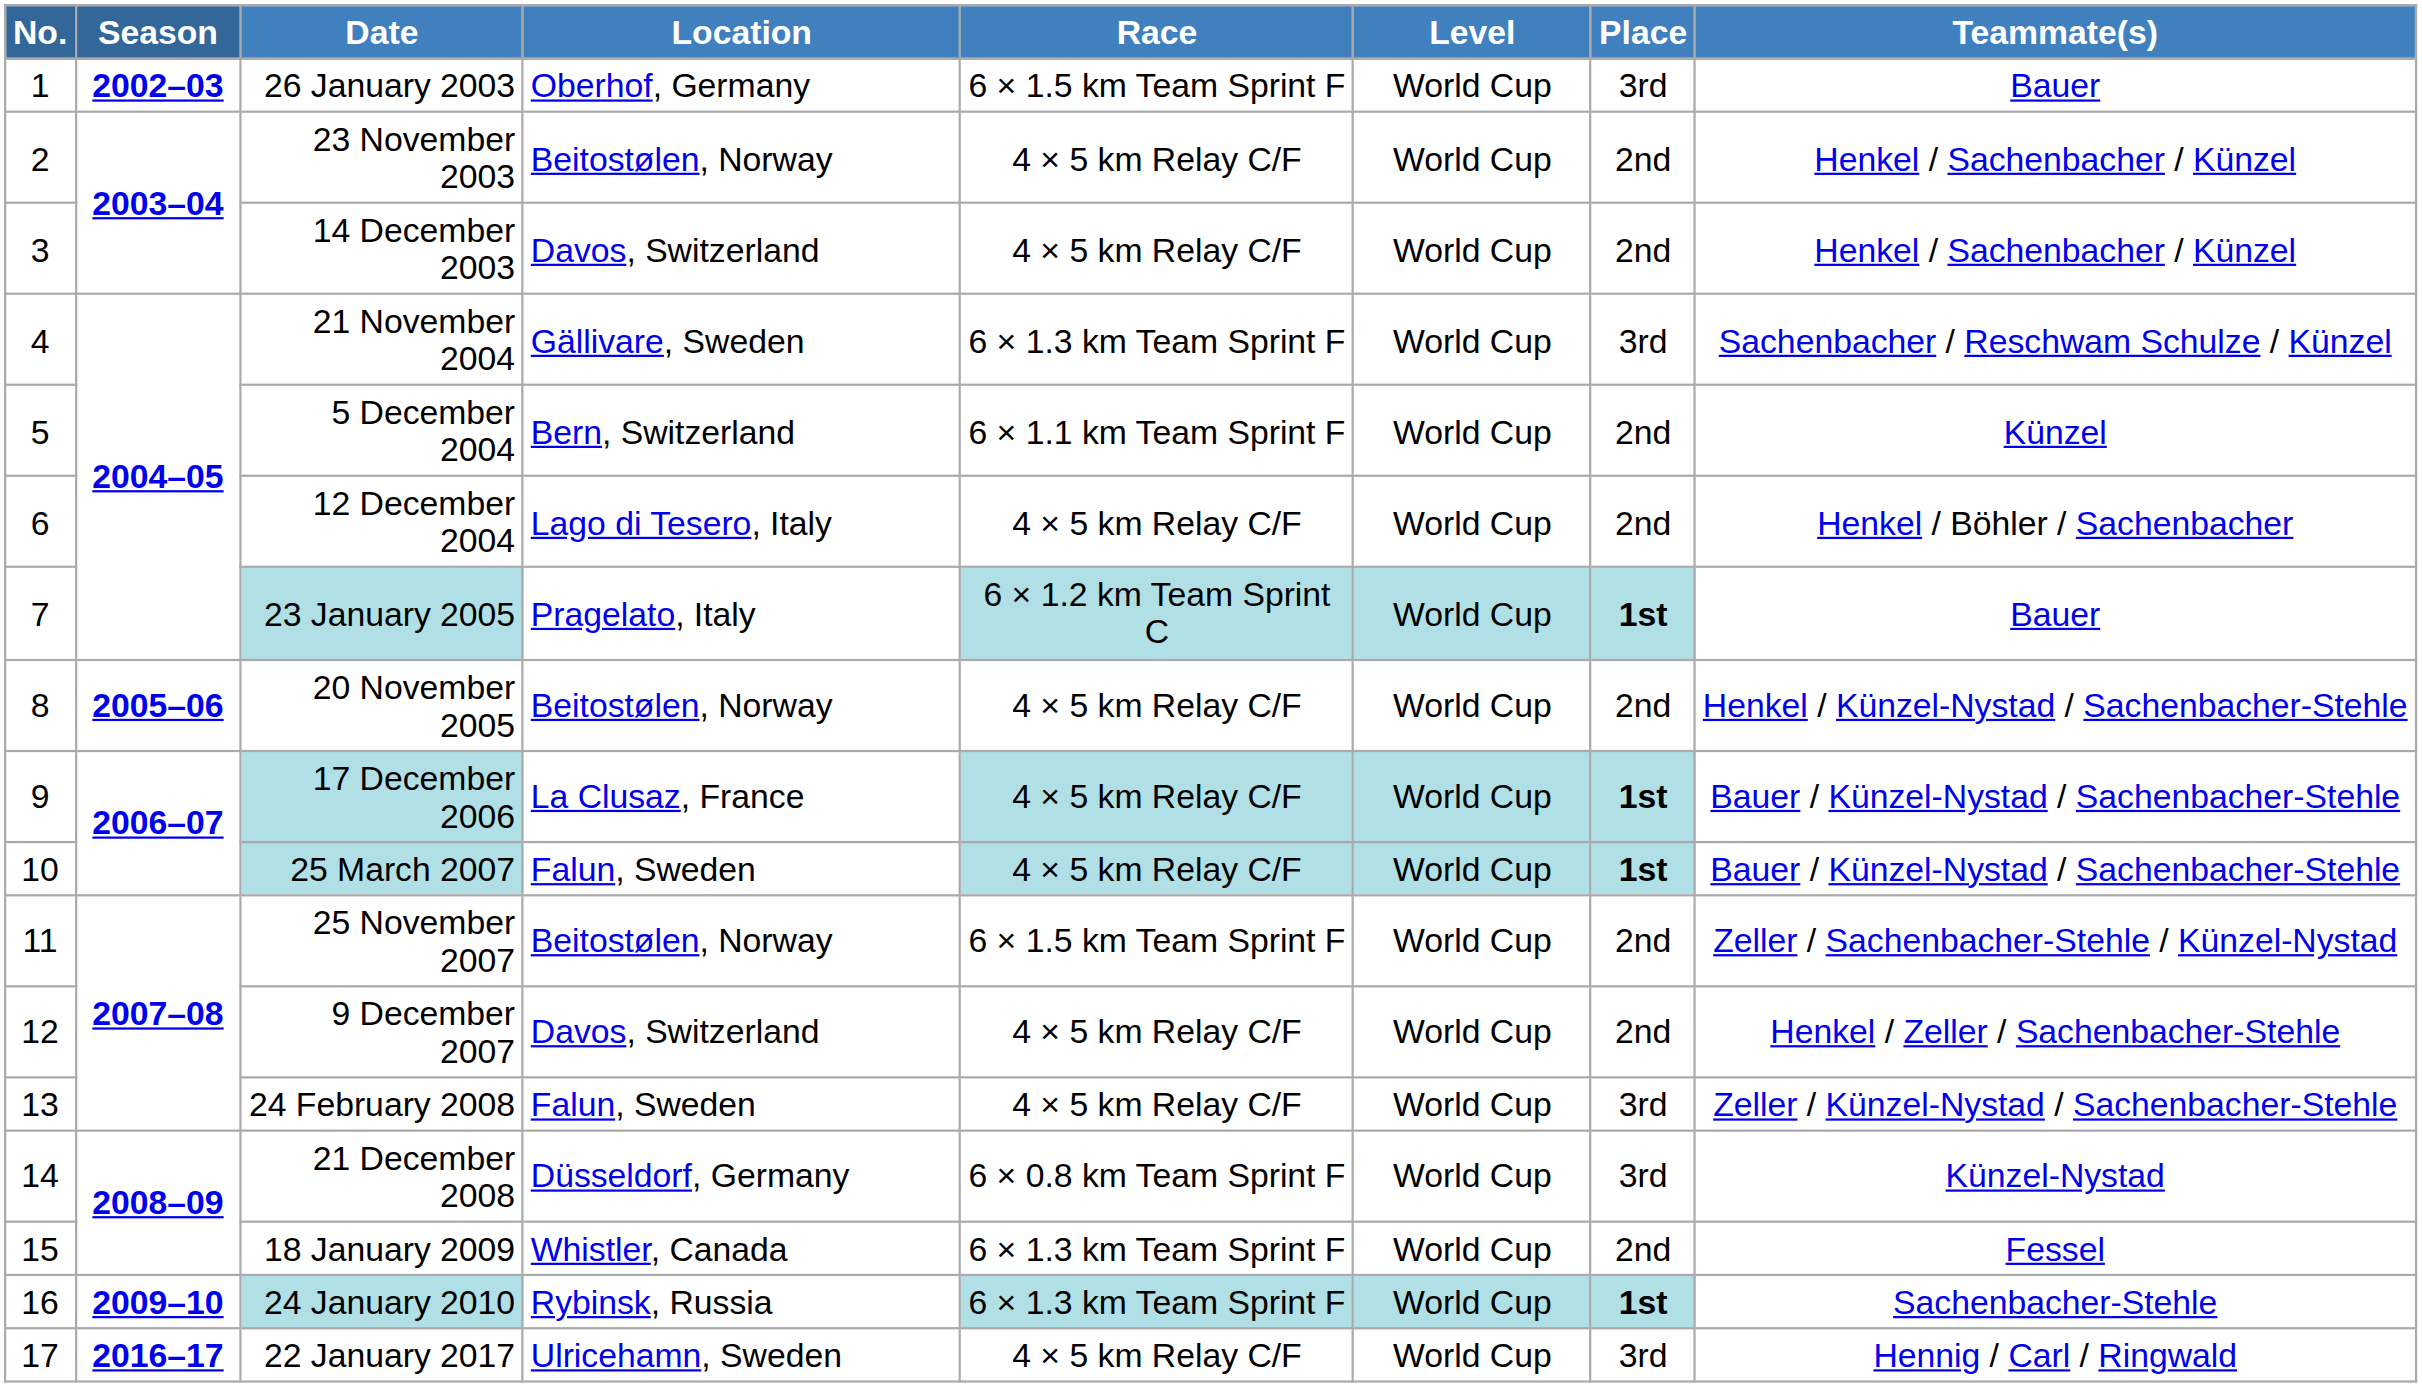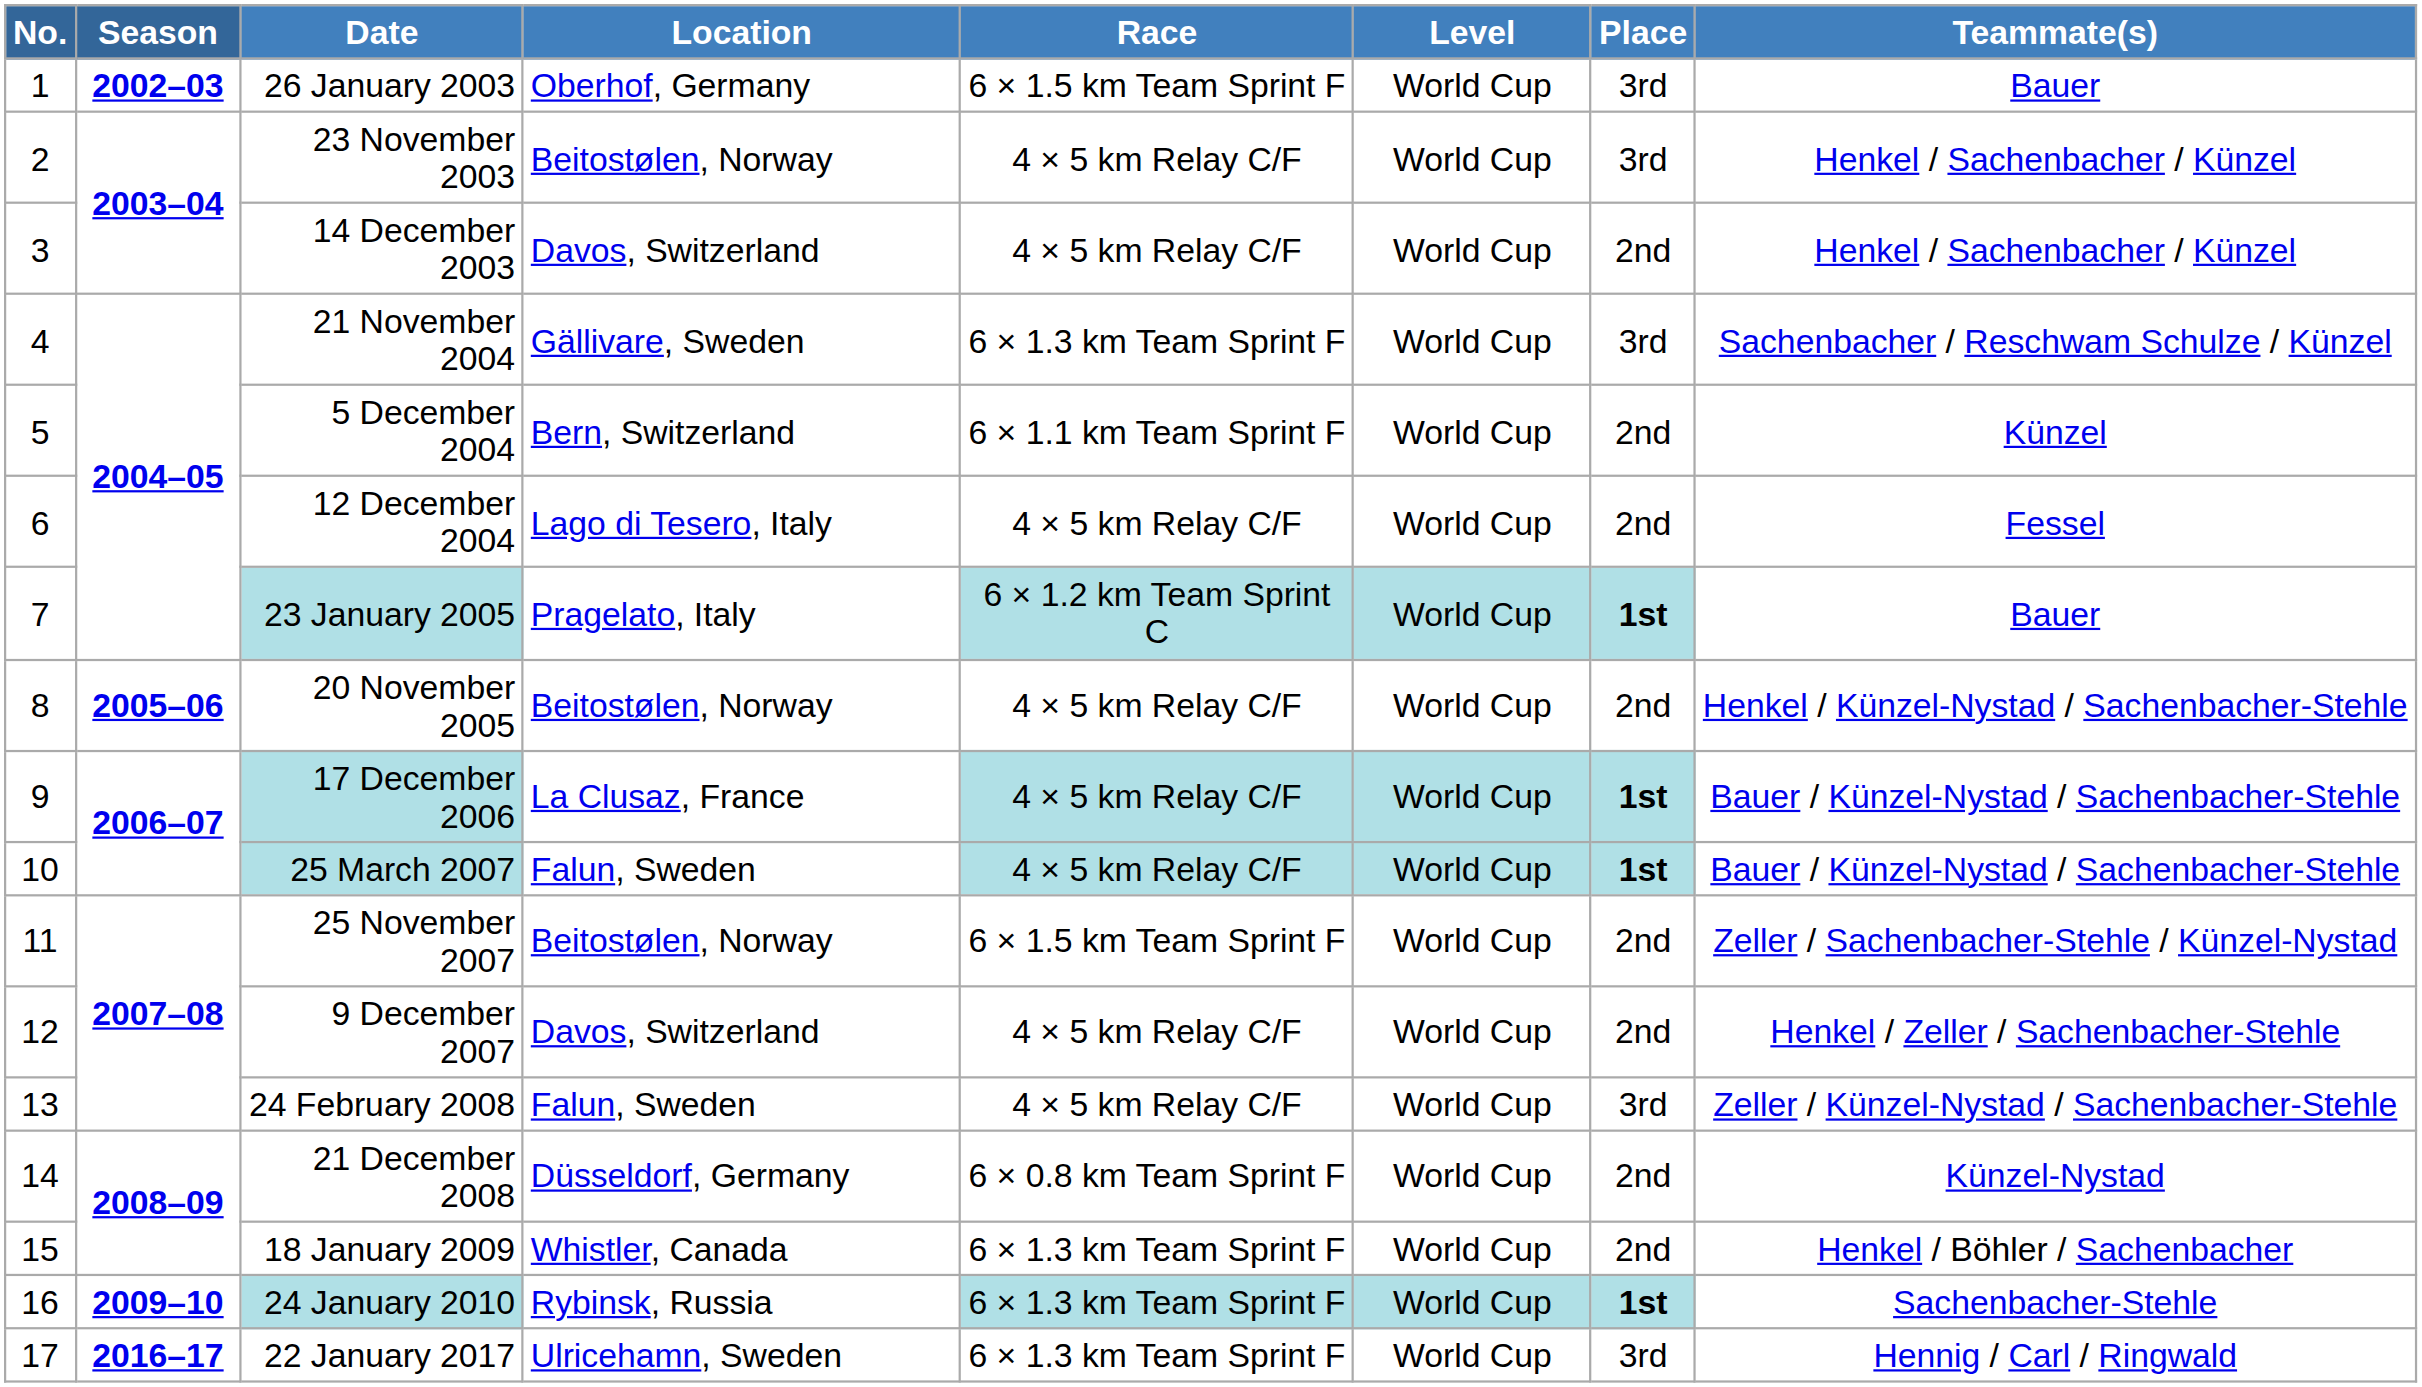(1643, 158) 2nd -> (1643, 158) 3rd
(2055, 522) Henkel / Böhler / Sachenbacher -> (2055, 522) Fessel
(1643, 1176) 3rd -> (1643, 1176) 2nd
(2055, 1248) Fessel -> (2055, 1248) Henkel / Böhler / Sachenbacher
(1157, 1355) 4 × 5 km Relay C/F -> (1157, 1355) 6 × 1.3 km Team Sprint F
